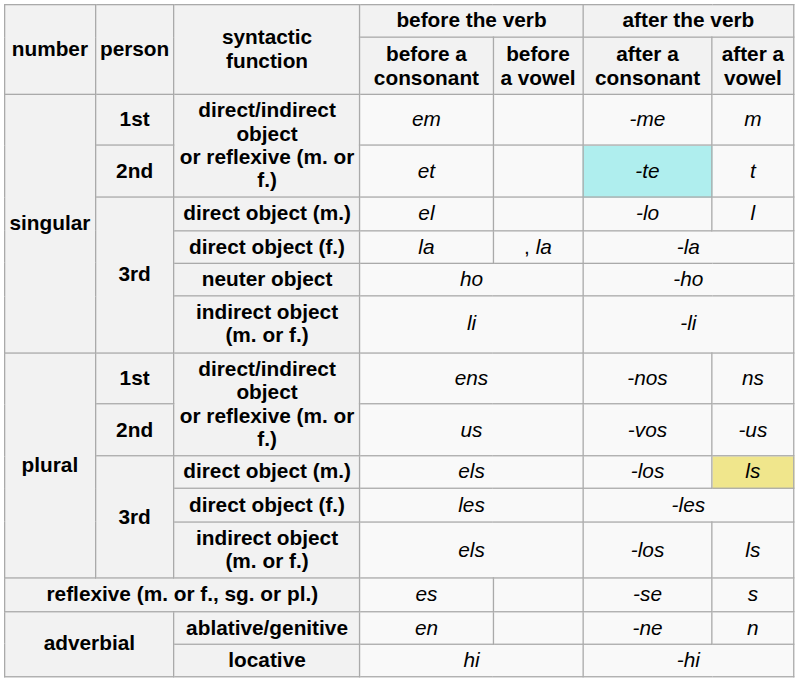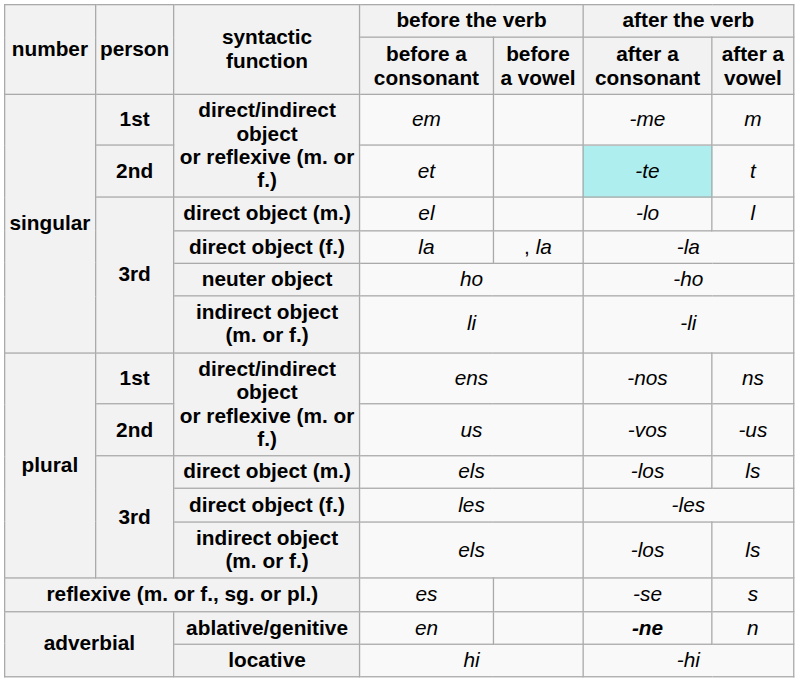(753, 472) khaki background -> (753, 472) no background
(648, 627) normal -> (648, 627) bold
